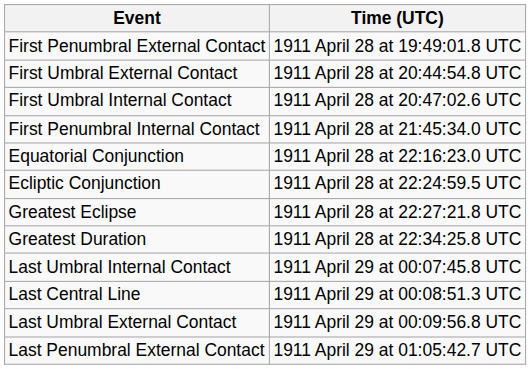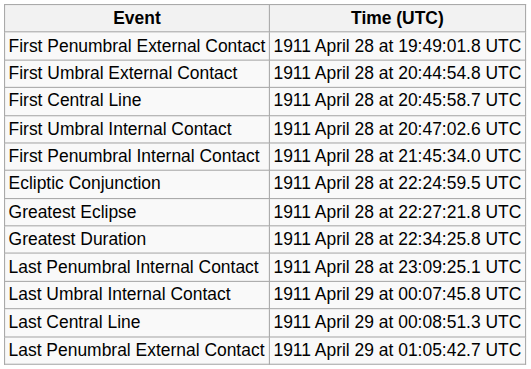+ row: (75, 101)
- row: (96, 156)
+ row: (134, 267)
- row: (122, 322)
